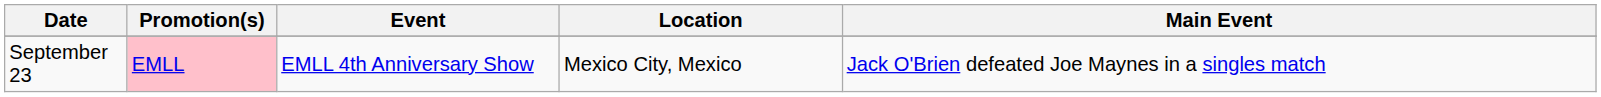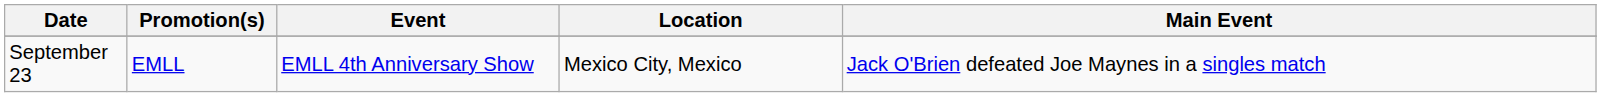(158, 63) pink background -> (158, 63) no background
